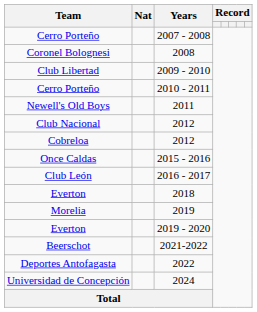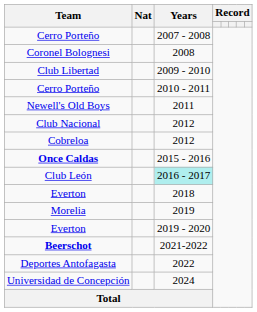(68, 158) normal -> (68, 158) bold
(184, 175) no background -> (184, 175) paleturquoise background
(68, 245) normal -> (68, 245) bold
